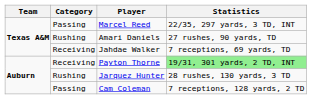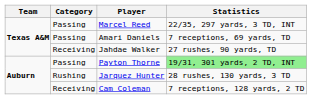(69, 37) Rushing -> (69, 37) Passing
(222, 37) 27 rushes, 90 yards, TD -> (229, 37) 7 receptions, 69 yards, TD
(229, 50) 7 receptions, 69 yards, TD -> (222, 50) 27 rushes, 90 yards, TD
(74, 62) Receiving -> (69, 62) Passing
(69, 88) Passing -> (74, 88) Receiving
